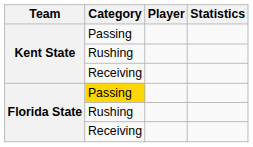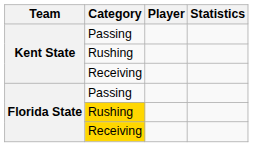(110, 92) gold background -> (110, 92) no background
(110, 112) no background -> (110, 112) gold background
(115, 131) no background -> (115, 131) gold background
